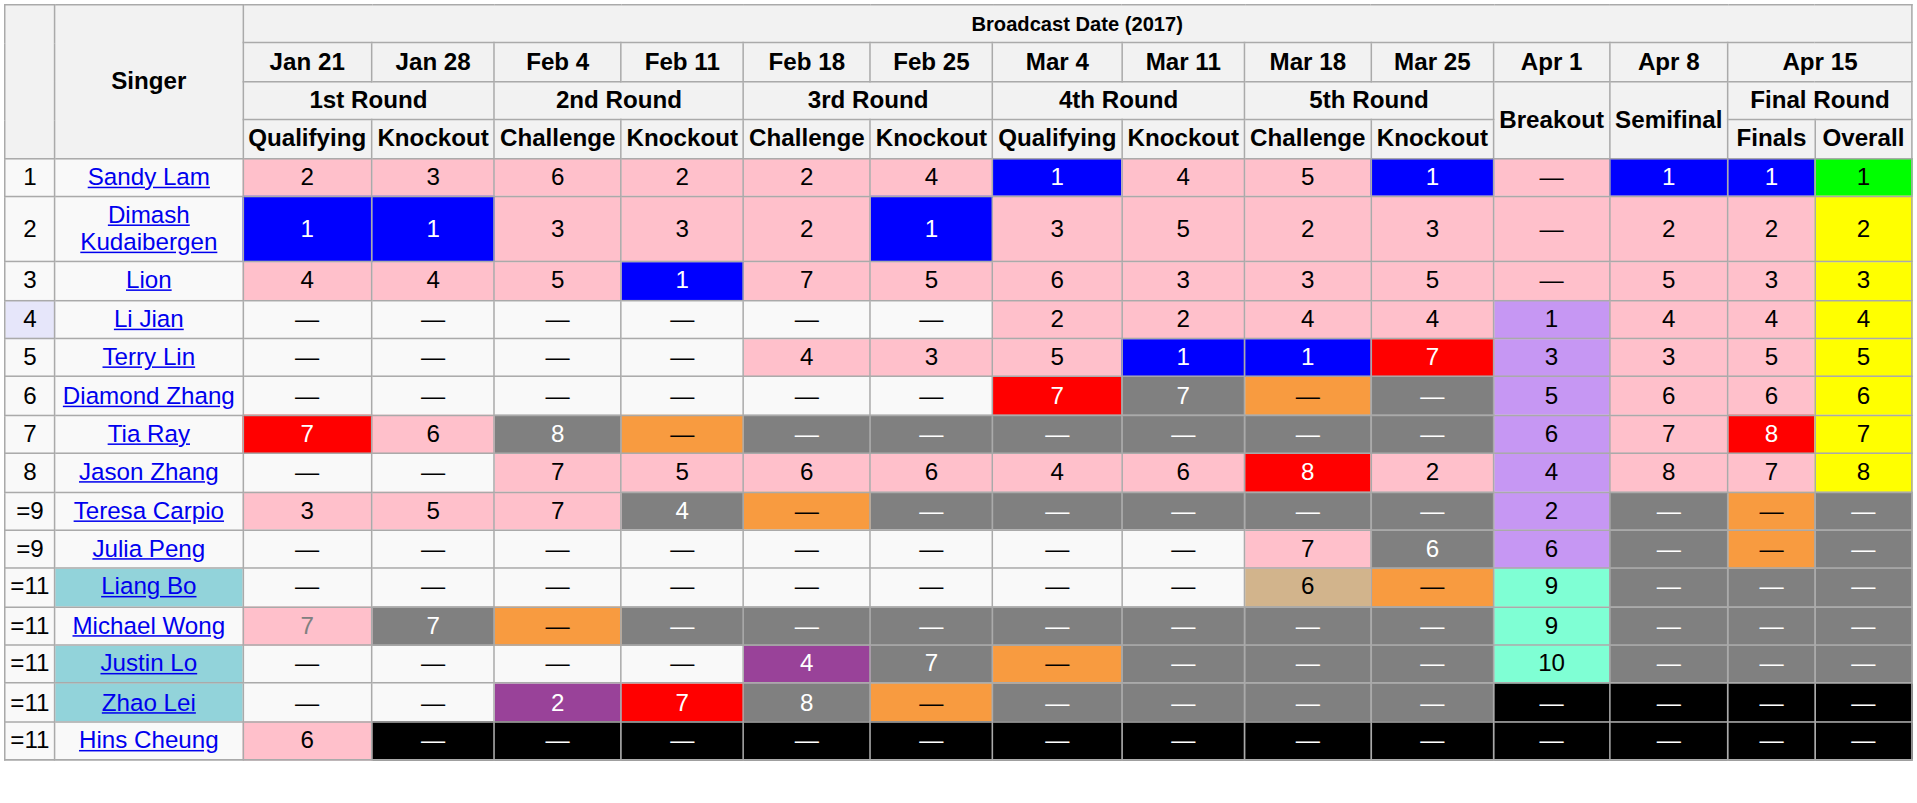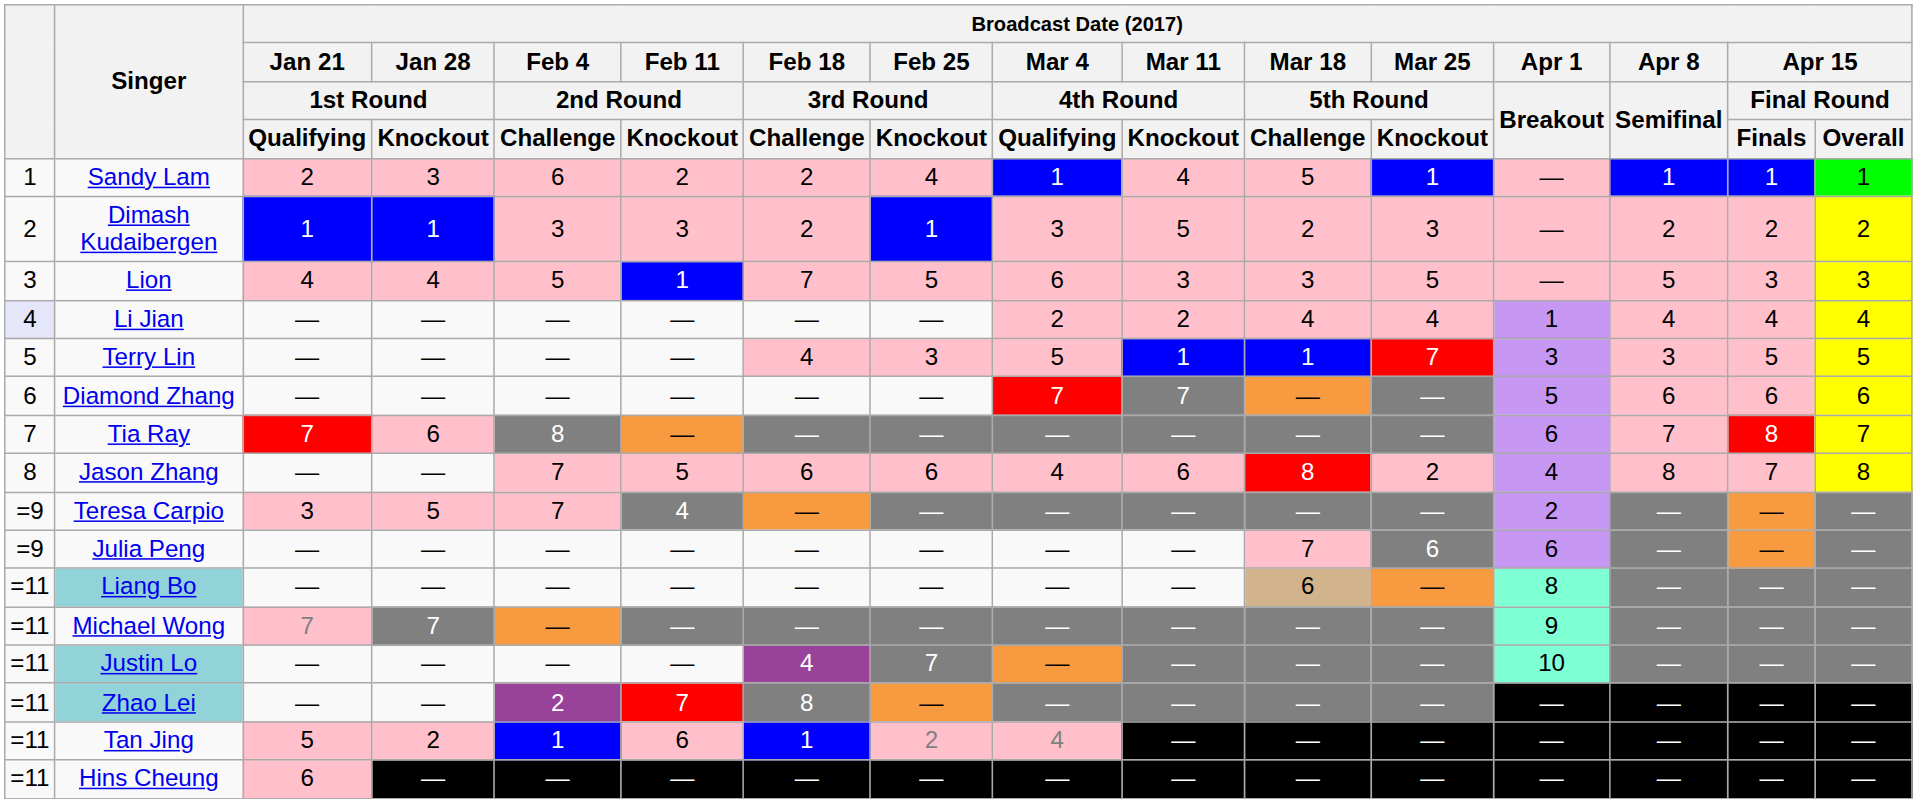(1552, 587) 9 -> (1552, 587) 8
+ row: (149, 740)
